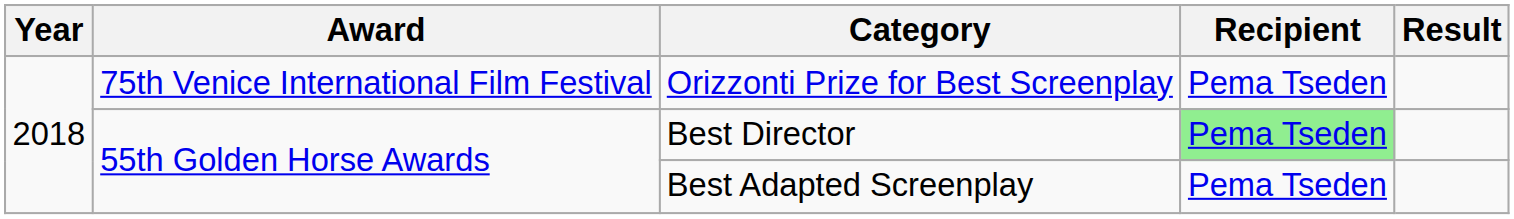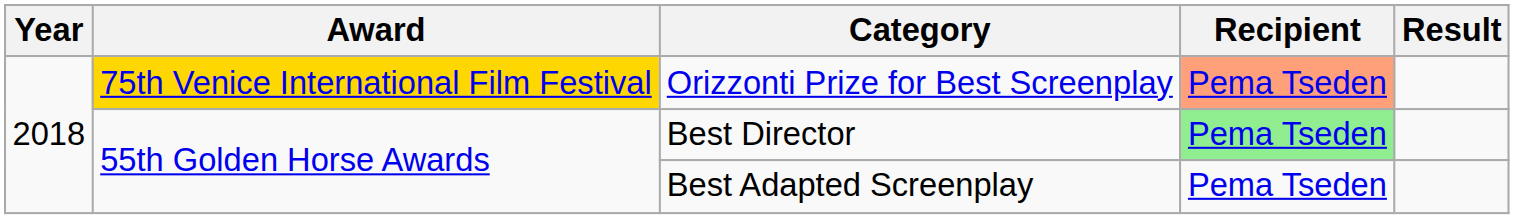(376, 82) no background -> (376, 82) gold background
(1287, 82) no background -> (1287, 82) lightsalmon background
